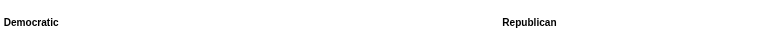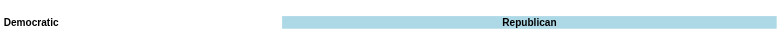(529, 22) no background -> (529, 22) lightblue background
